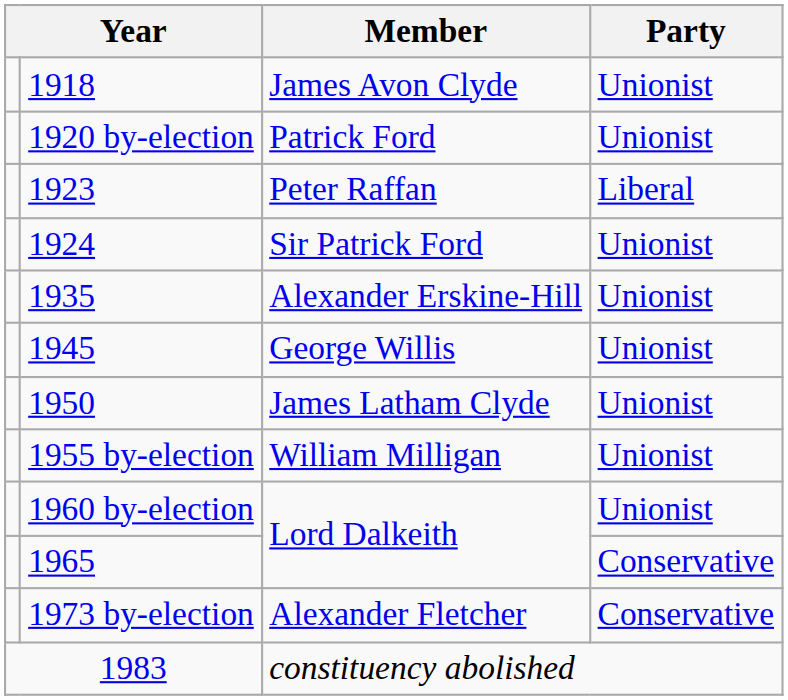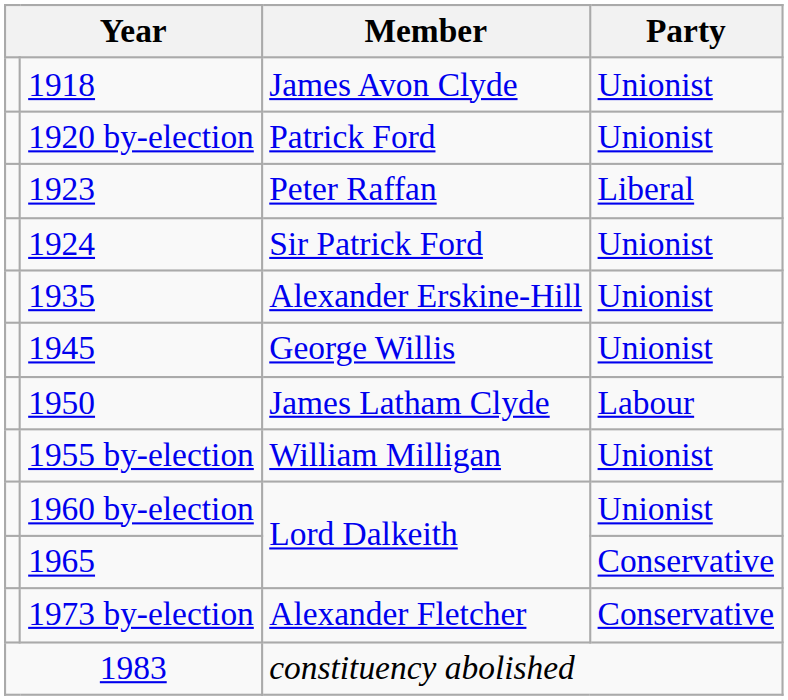(655, 402) Unionist -> (646, 402) Labour
